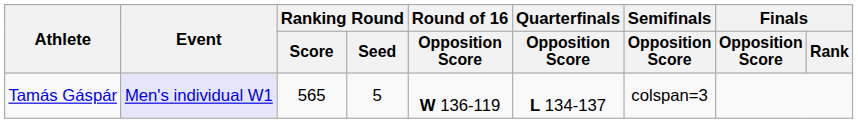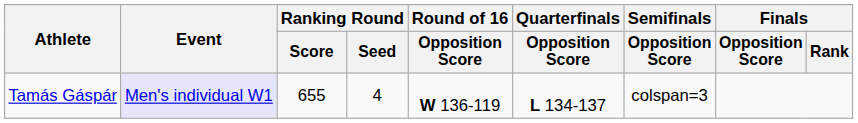(312, 96) 565 -> (312, 96) 655
(377, 96) 5 -> (377, 96) 4
